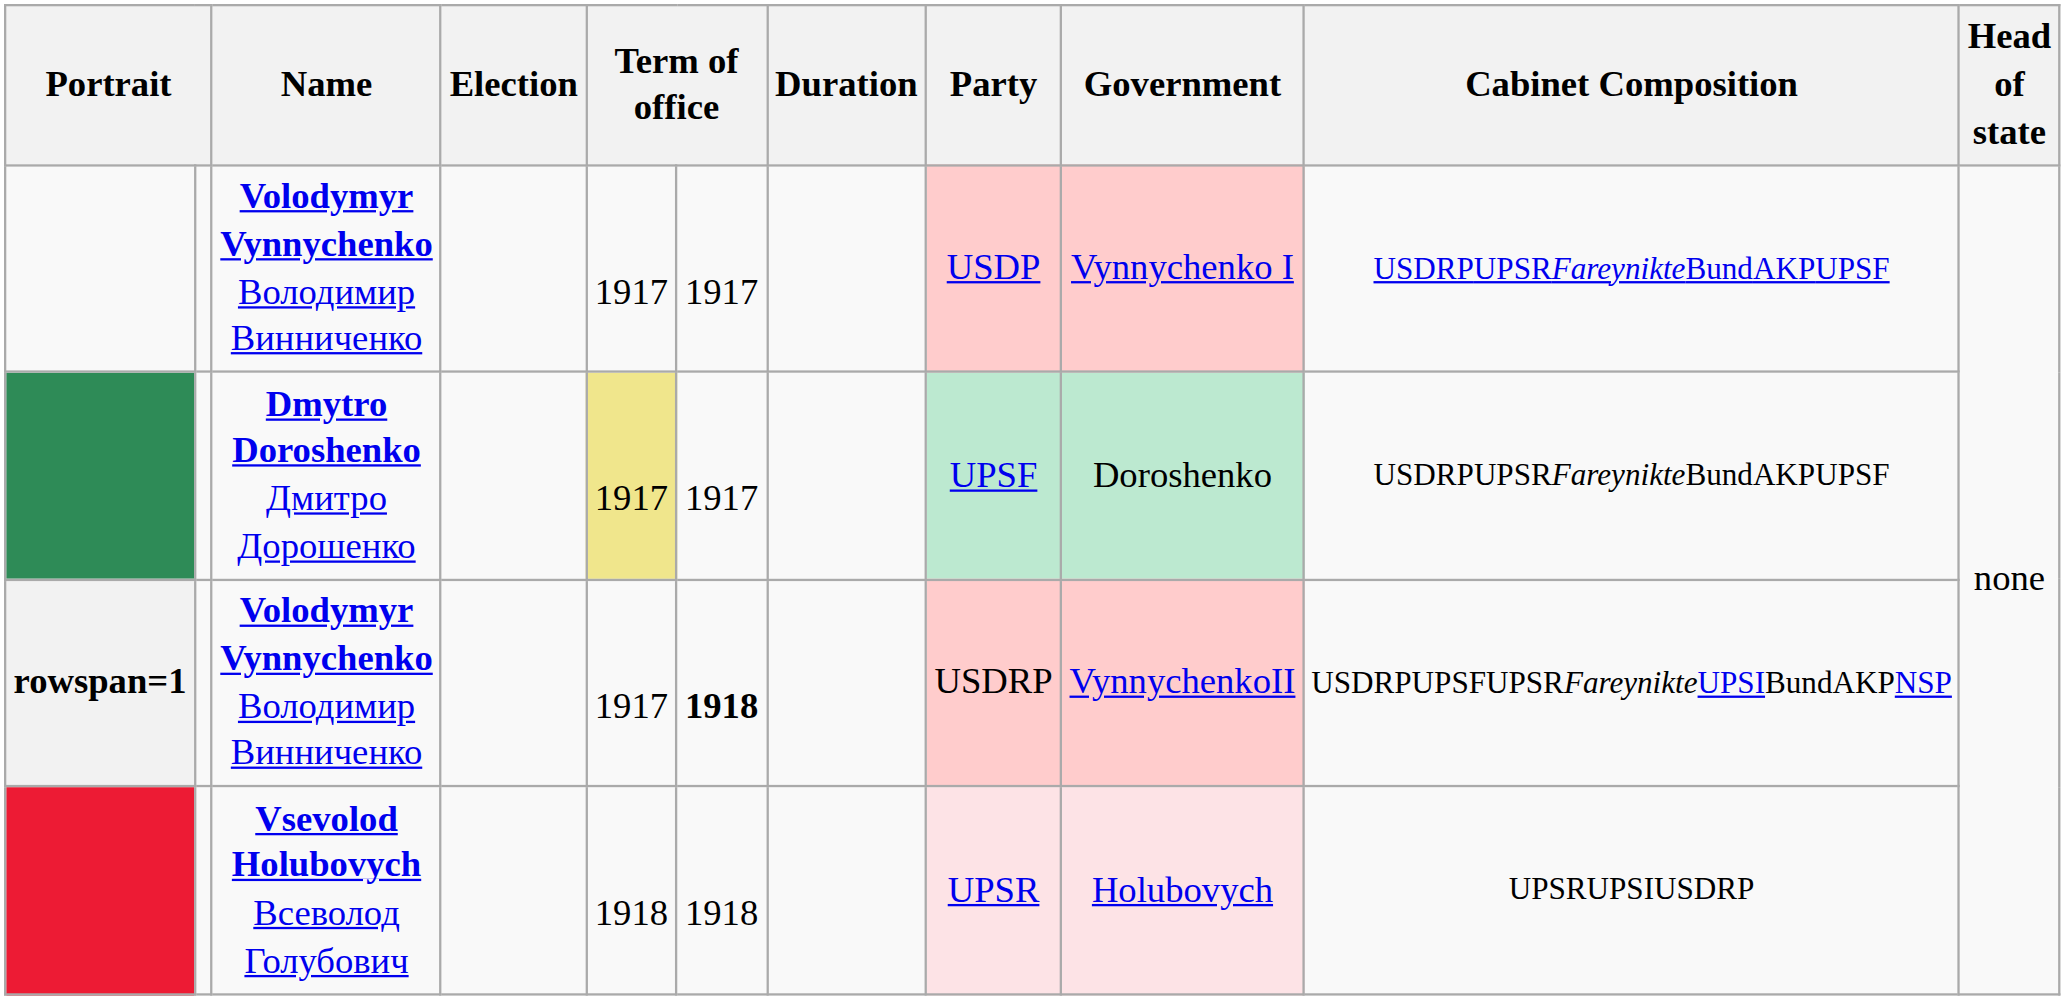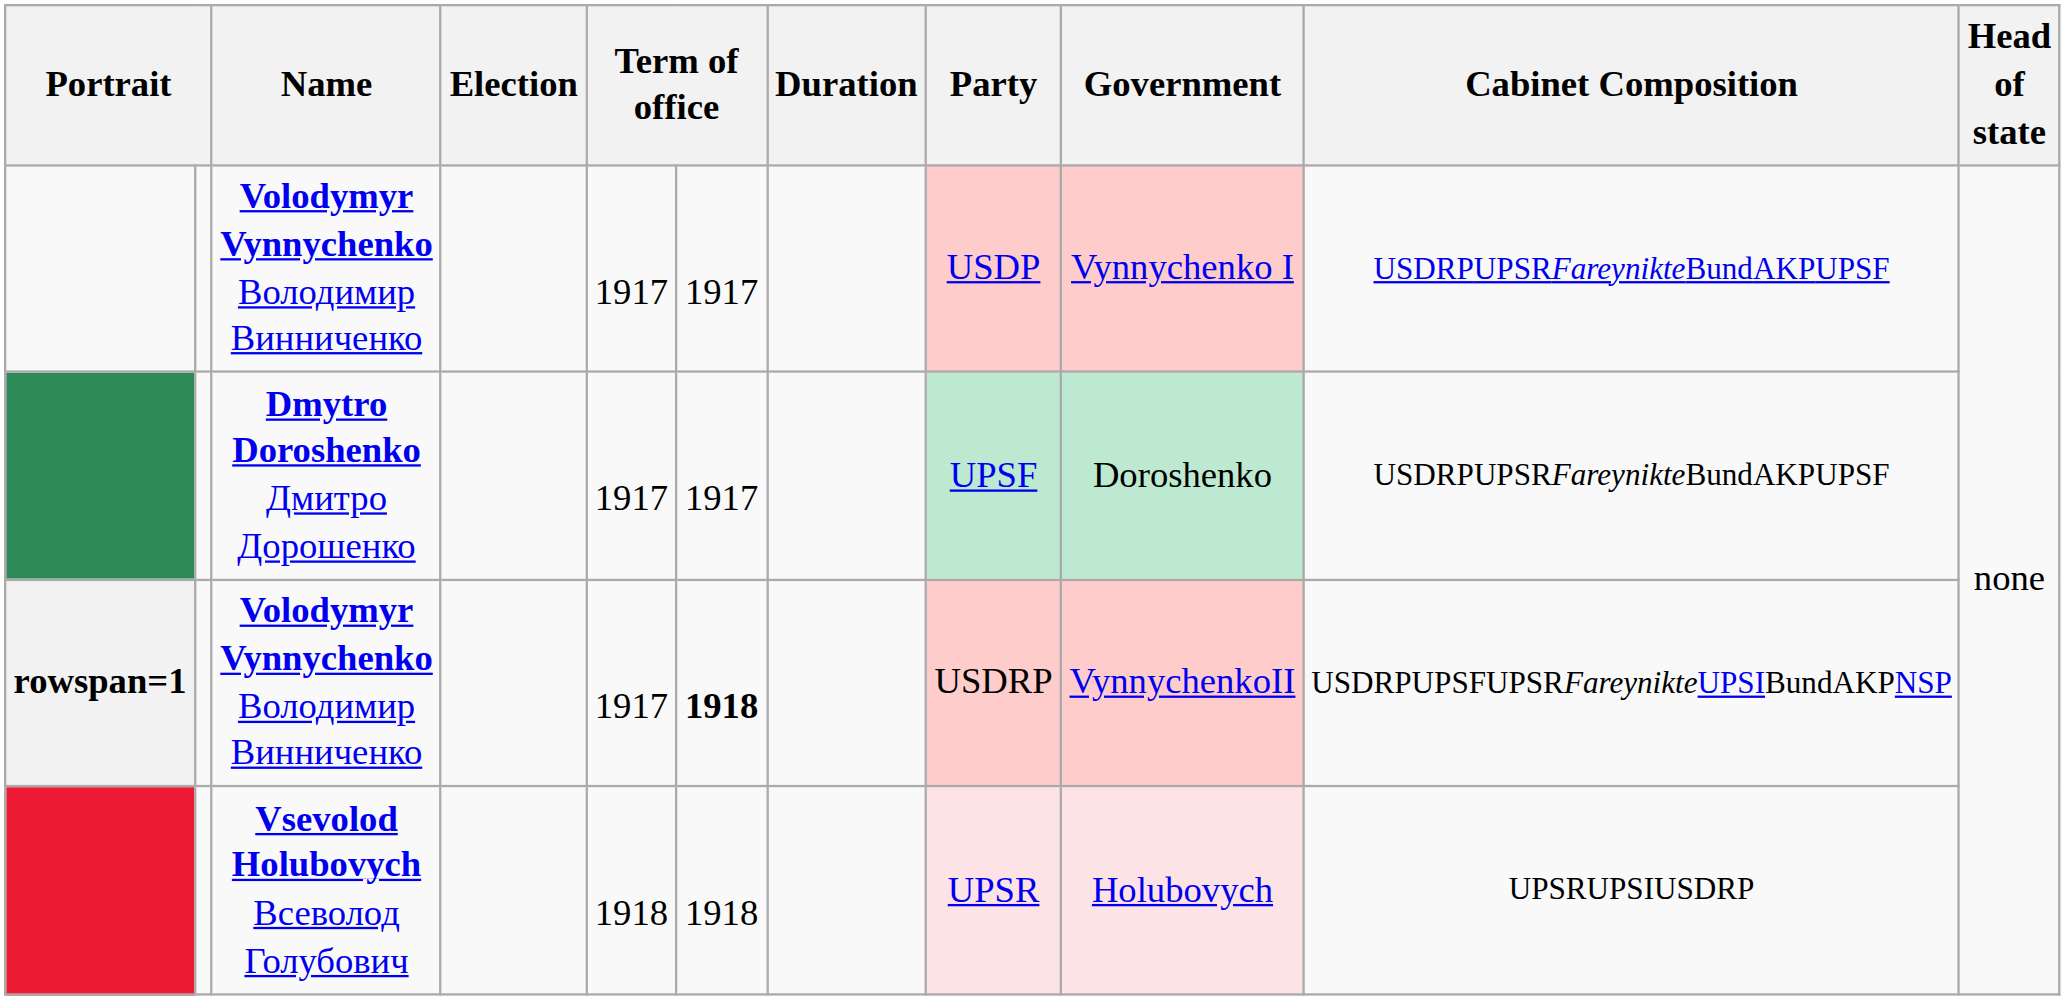(631, 498) khaki background -> (631, 498) no background
